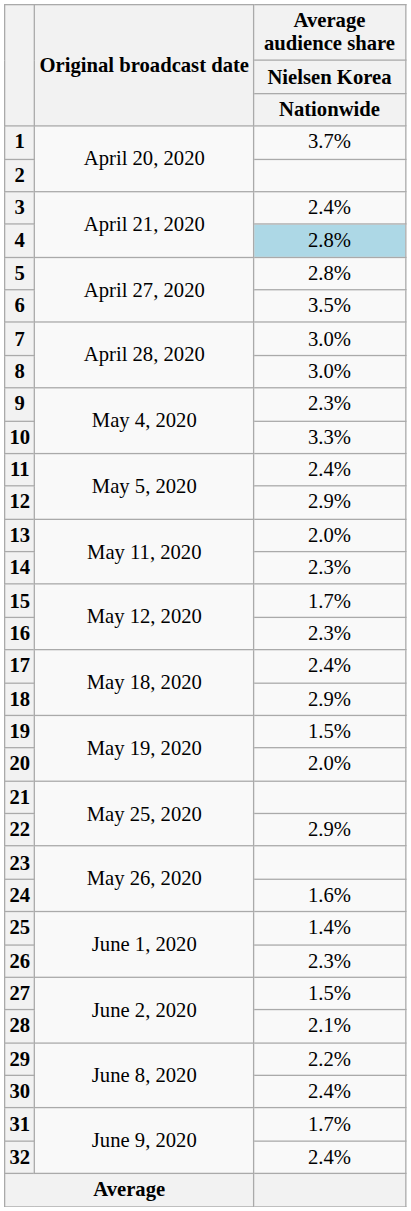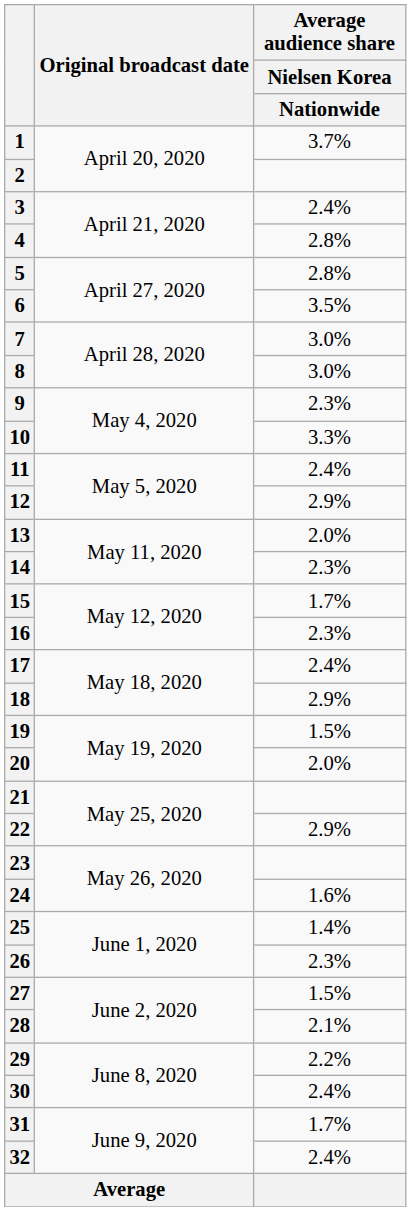(329, 240) lightblue background -> (329, 240) no background
